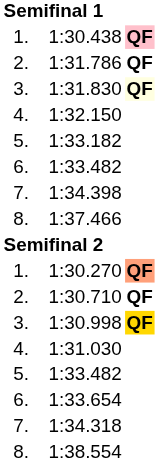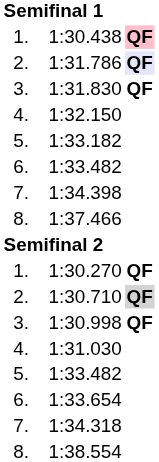(140, 62) no background -> (140, 62) lavender background
(140, 88) lightyellow background -> (140, 88) no background
(140, 270) lightsalmon background -> (140, 270) no background
(140, 296) no background -> (140, 296) lightgrey background
(140, 322) gold background -> (140, 322) no background
